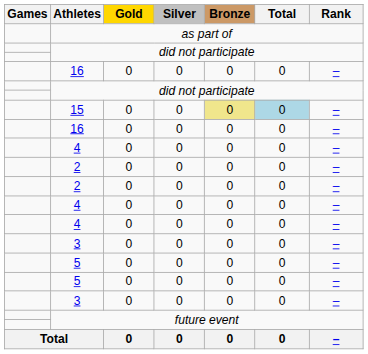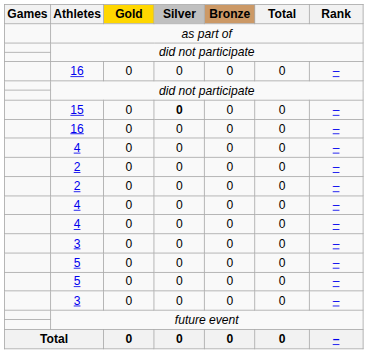(179, 110) normal -> (179, 110) bold
(230, 110) khaki background -> (230, 110) no background
(282, 110) lightblue background -> (282, 110) no background
